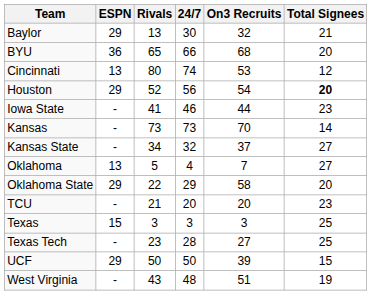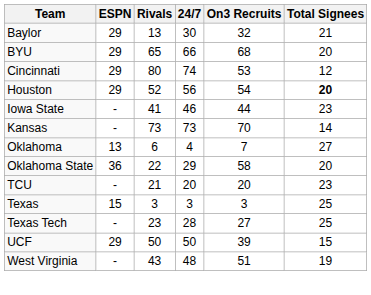(115, 52) 36 -> (115, 52) 29
(115, 71) 13 -> (115, 71) 29
- row: (43, 147)
(155, 166) 5 -> (155, 147) 6
(115, 185) 29 -> (115, 166) 36
